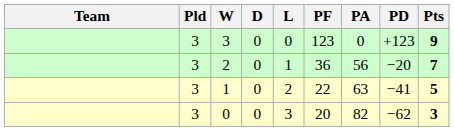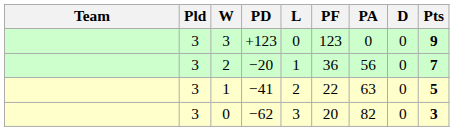columns swapped: (257, 16) <-> (399, 16)
